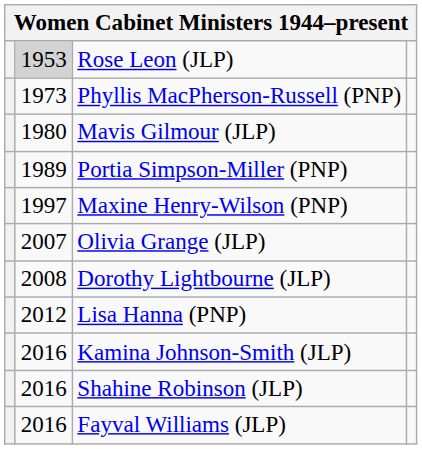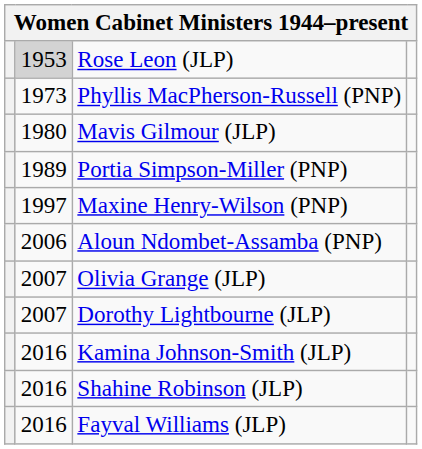+ row: (230, 242)
(44, 278) 2008 -> (44, 315) 2007
- row: (162, 315)
